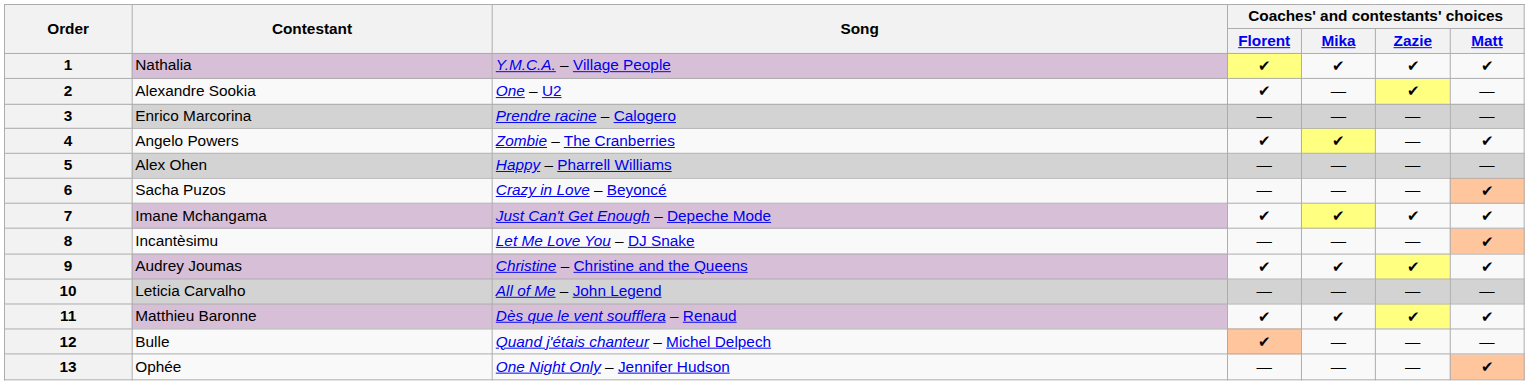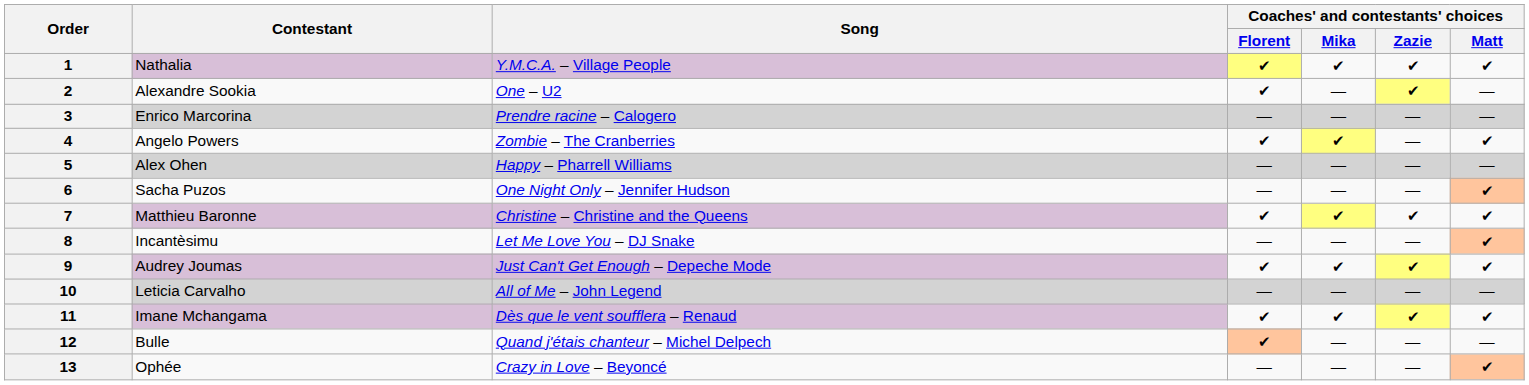(581, 190) Crazy in Love – Beyoncé -> (613, 190) One Night Only – Jennifer Hudson
(201, 215) Imane Mchangama -> (196, 215) Matthieu Baronne
(633, 215) Just Can't Get Enough – Depeche Mode -> (622, 215) Christine – Christine and the Queens
(622, 266) Christine – Christine and the Queens -> (633, 266) Just Can't Get Enough – Depeche Mode
(196, 316) Matthieu Baronne -> (201, 316) Imane Mchangama
(613, 366) One Night Only – Jennifer Hudson -> (581, 366) Crazy in Love – Beyoncé
